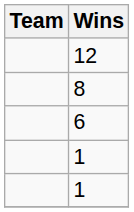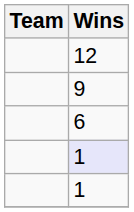(79, 88) 8 -> (79, 88) 9
(79, 156) no background -> (79, 156) lavender background
